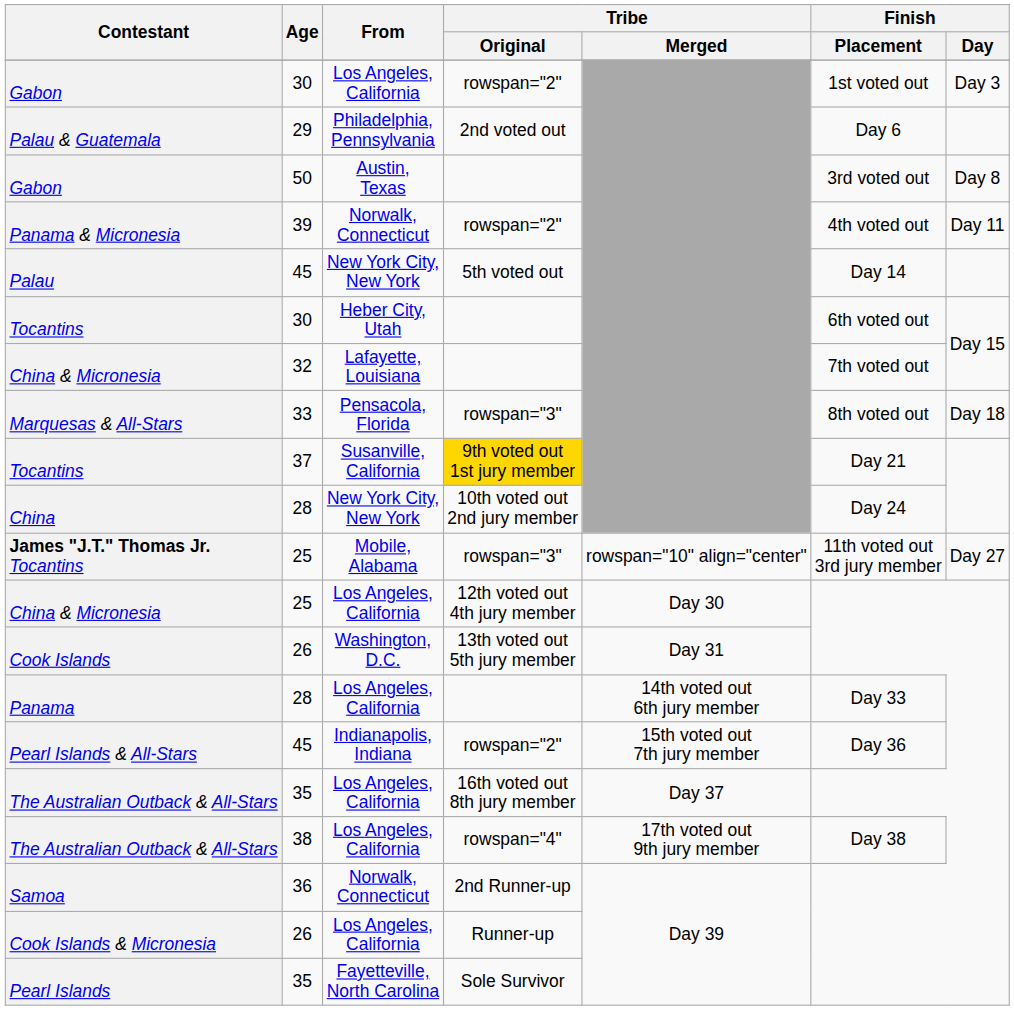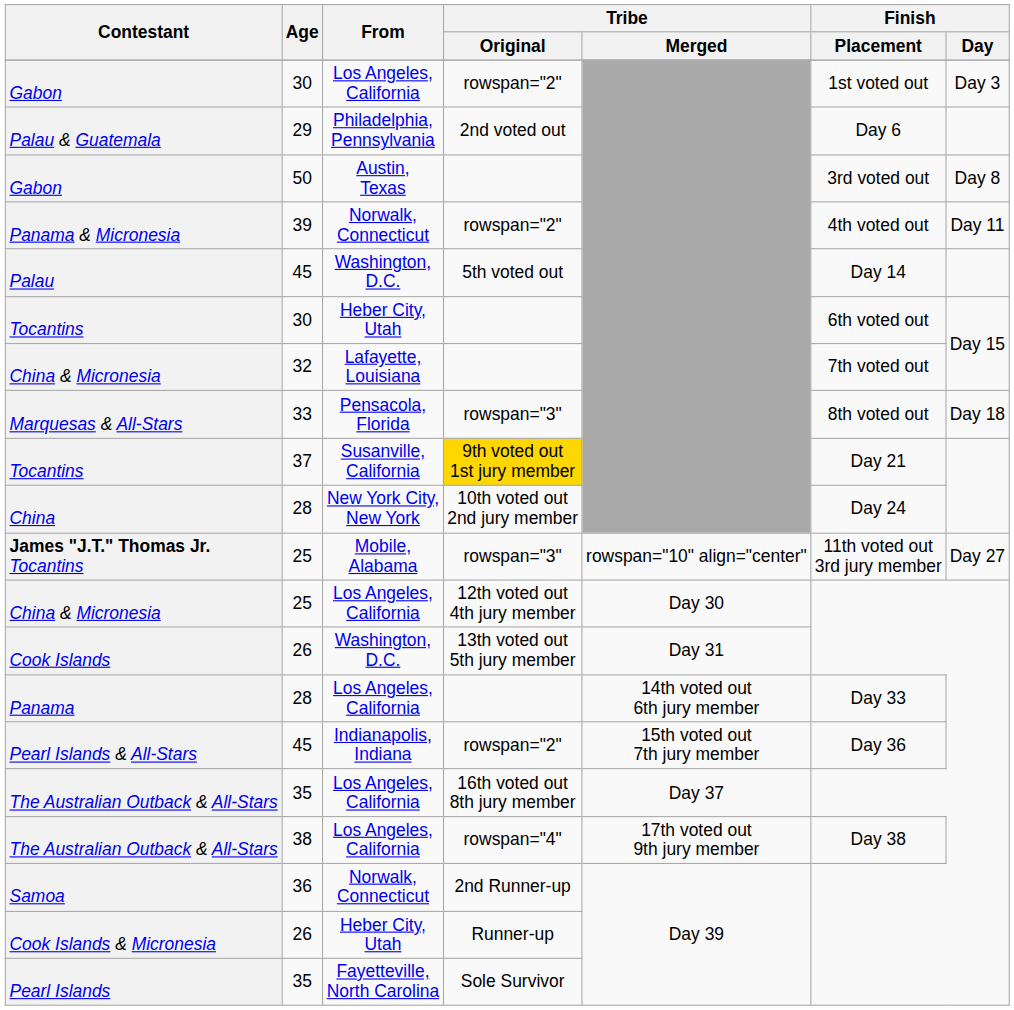(383, 272) New York City, New York -> (383, 272) Washington, D.C.
(383, 934) Los Angeles, California -> (383, 934) Heber City, Utah
